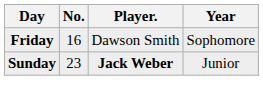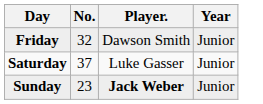(74, 39) 16 -> (84, 39) 32
(221, 39) Sophomore -> (216, 39) Junior
+ row: (37, 63)
